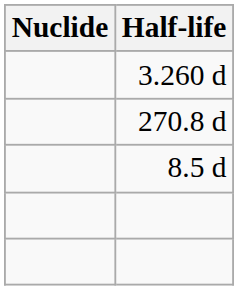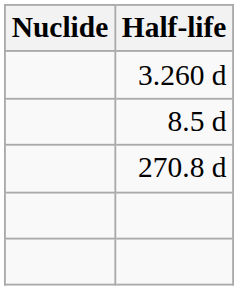(182, 121) 270.8 d -> (197, 121) 8.5 d
(197, 167) 8.5 d -> (182, 167) 270.8 d
